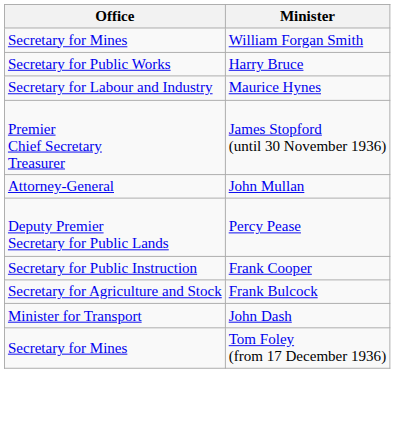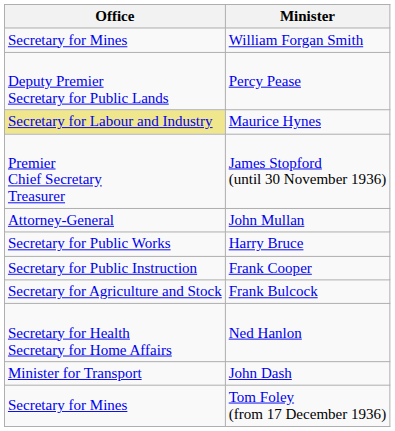rows swapped: (265, 227) <-> (266, 64)
(110, 87) no background -> (110, 121) khaki background
+ row: (265, 332)
